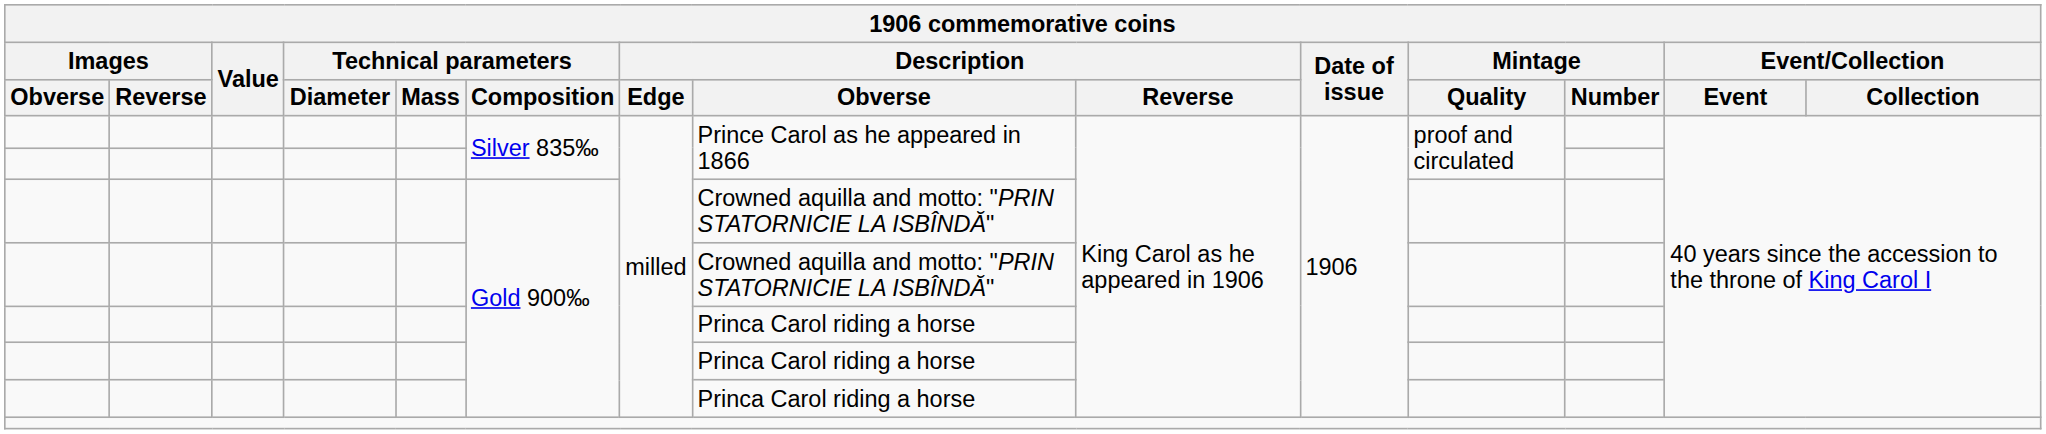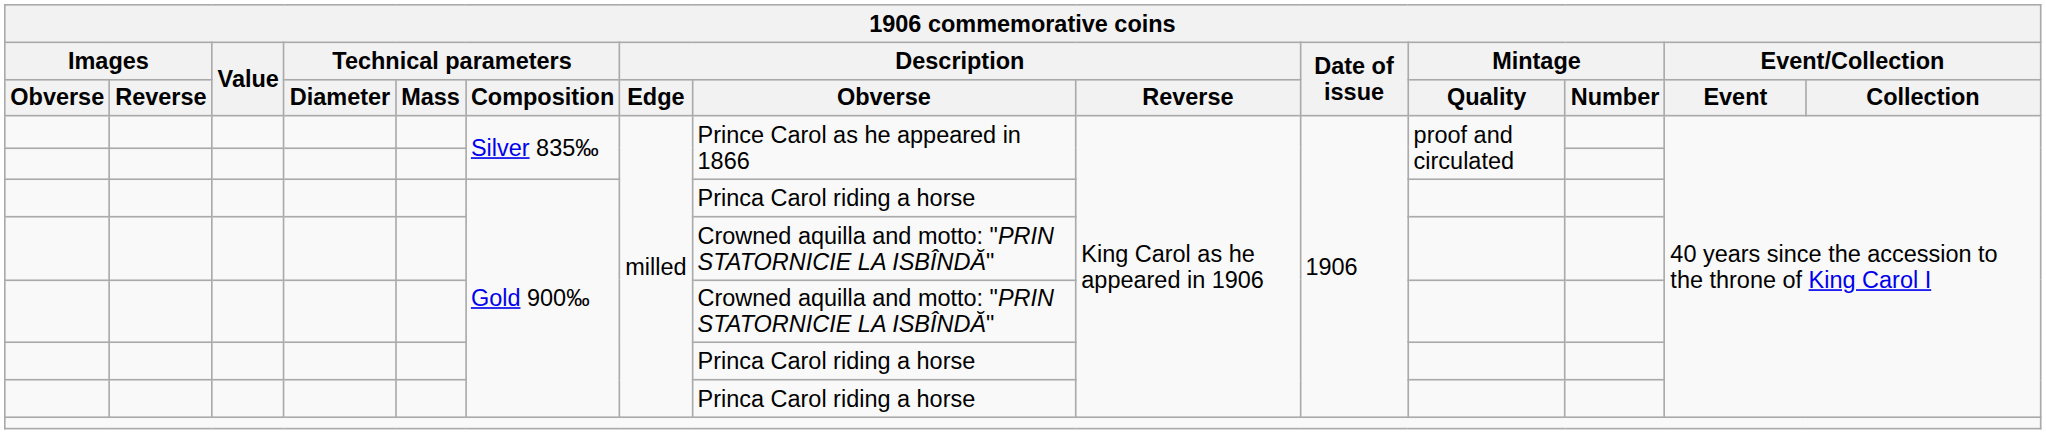(876, 211) Crowned aquilla and motto: "PRIN STATORNICIE LA ISBÎNDĂ" -> (836, 198) Princa Carol riding a horse
(836, 324) Princa Carol riding a horse -> (876, 311) Crowned aquilla and motto: "PRIN STATORNICIE LA ISBÎNDĂ"
